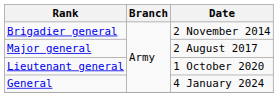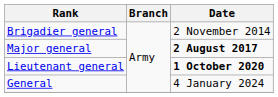(215, 48) normal -> (215, 48) bold
(219, 66) normal -> (219, 66) bold
